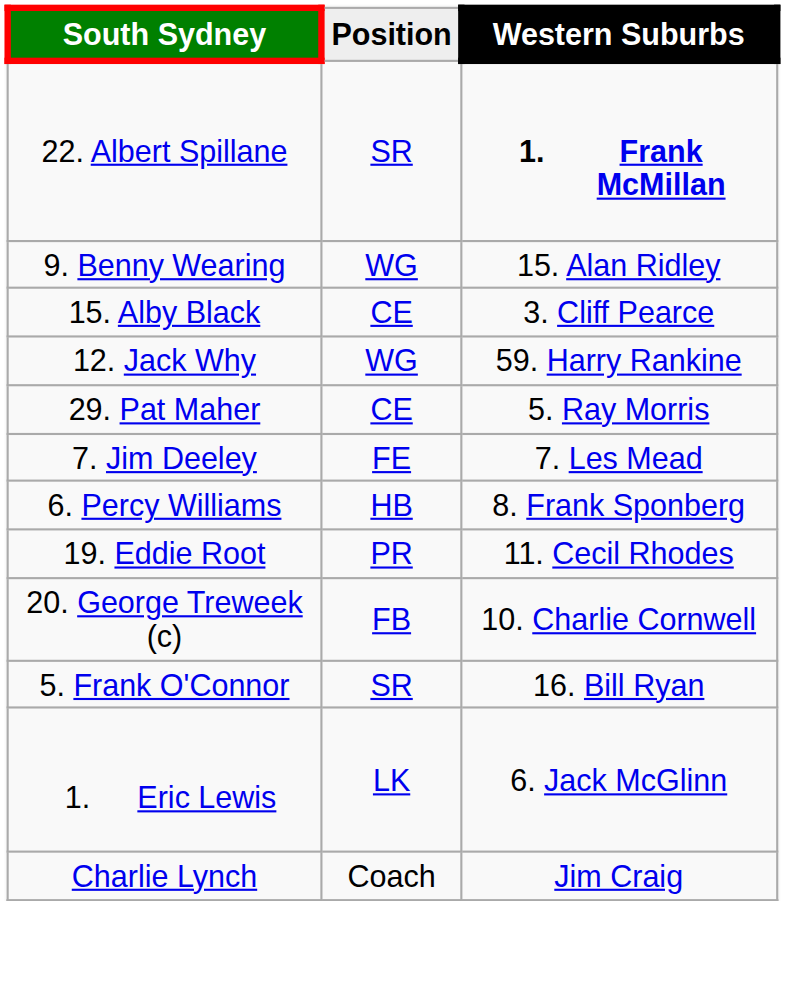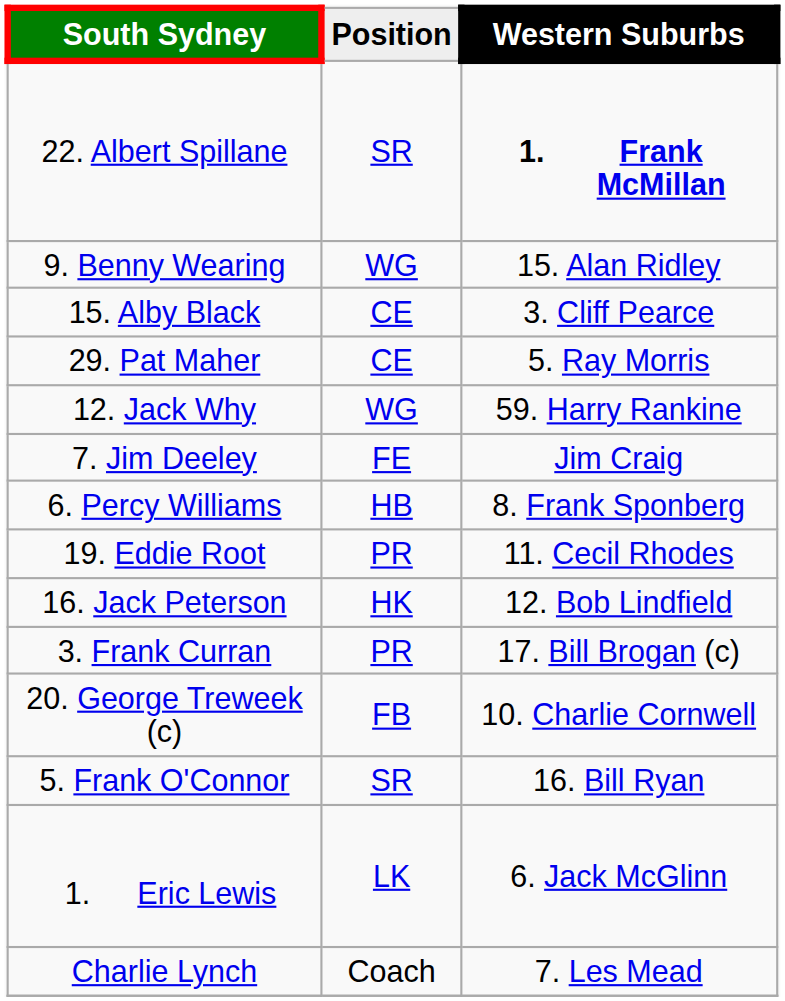rows swapped: (164, 409) <-> (164, 361)
(619, 457) 7. Les Mead -> (619, 457) Jim Craig
+ row: (164, 602)
+ row: (164, 650)
(619, 876) Jim Craig -> (619, 972) 7. Les Mead
